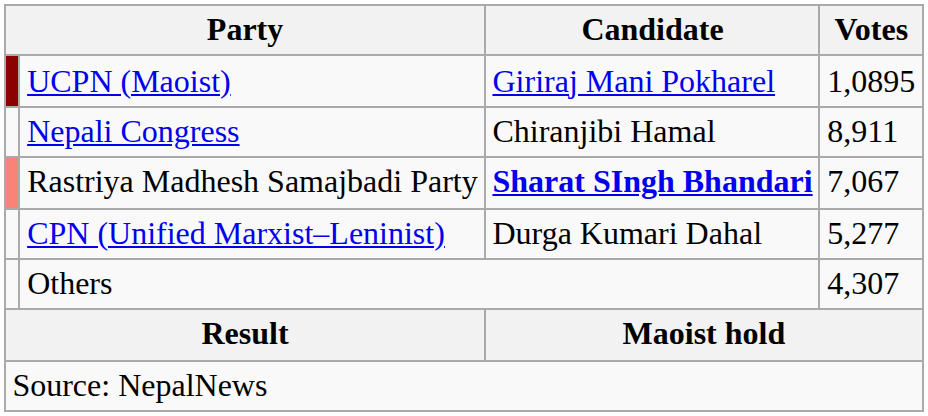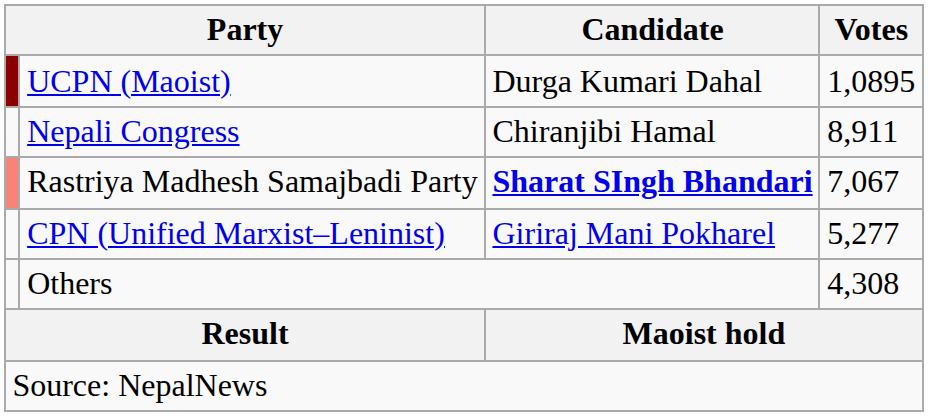(634, 80) Giriraj Mani Pokharel -> (627, 80) Durga Kumari Dahal
(627, 232) Durga Kumari Dahal -> (634, 232) Giriraj Mani Pokharel
(863, 283) 4,307 -> (863, 283) 4,308
